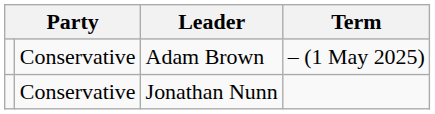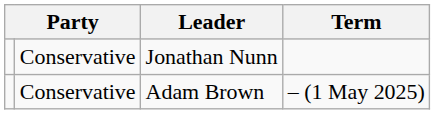rows swapped: (212, 91) <-> (205, 56)
